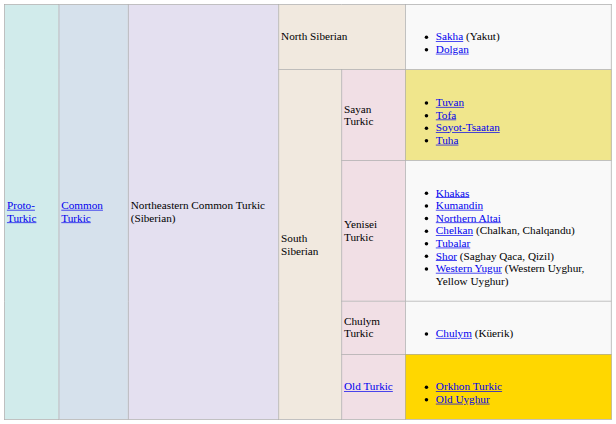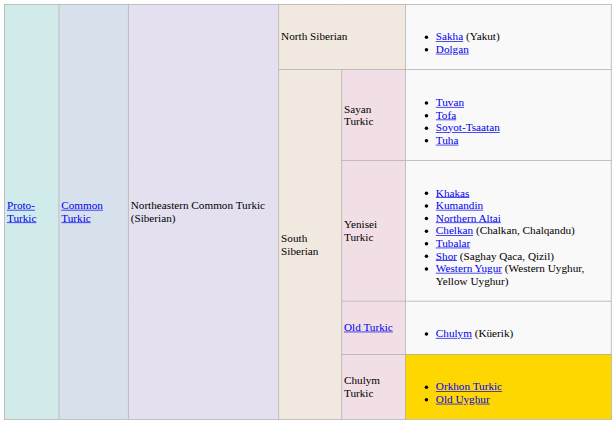(508, 121) khaki background -> (508, 121) no background
(362, 327) Chulym Turkic -> (368, 327) Old Turkic
(368, 386) Old Turkic -> (362, 386) Chulym Turkic
